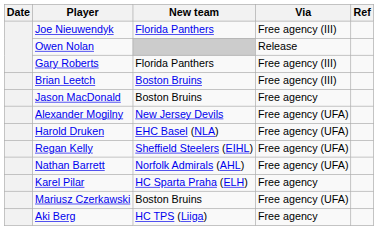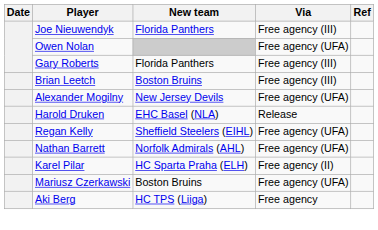(278, 47) Release -> (303, 47) Free agency (UFA)
- row: (78, 98)
(303, 132) Free agency (UFA) -> (278, 115) Release
(288, 183) Free agency -> (296, 166) Free agency (II)
